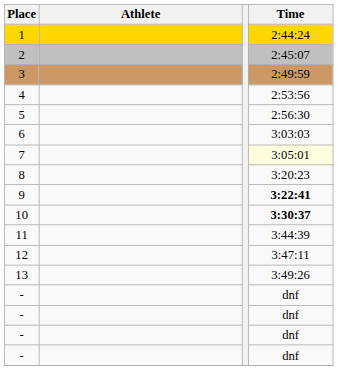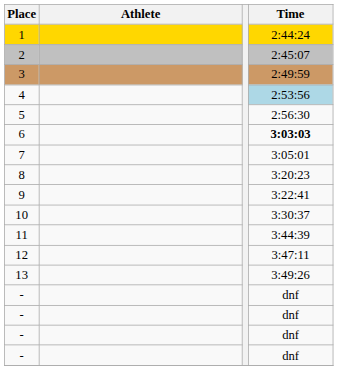(291, 94) no background -> (291, 94) lightblue background
(291, 134) normal -> (291, 134) bold
(291, 154) lightyellow background -> (291, 154) no background
(291, 194) bold -> (291, 194) normal
(291, 214) bold -> (291, 214) normal
